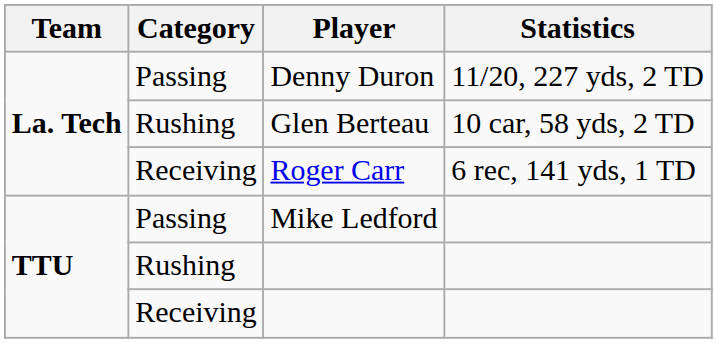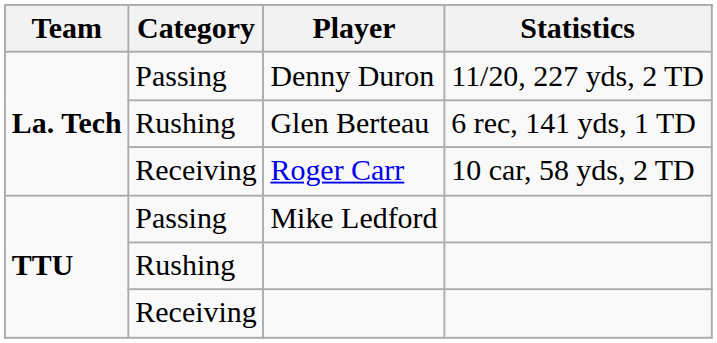(573, 123) 10 car, 58 yds, 2 TD -> (574, 123) 6 rec, 141 yds, 1 TD
(574, 170) 6 rec, 141 yds, 1 TD -> (573, 170) 10 car, 58 yds, 2 TD
